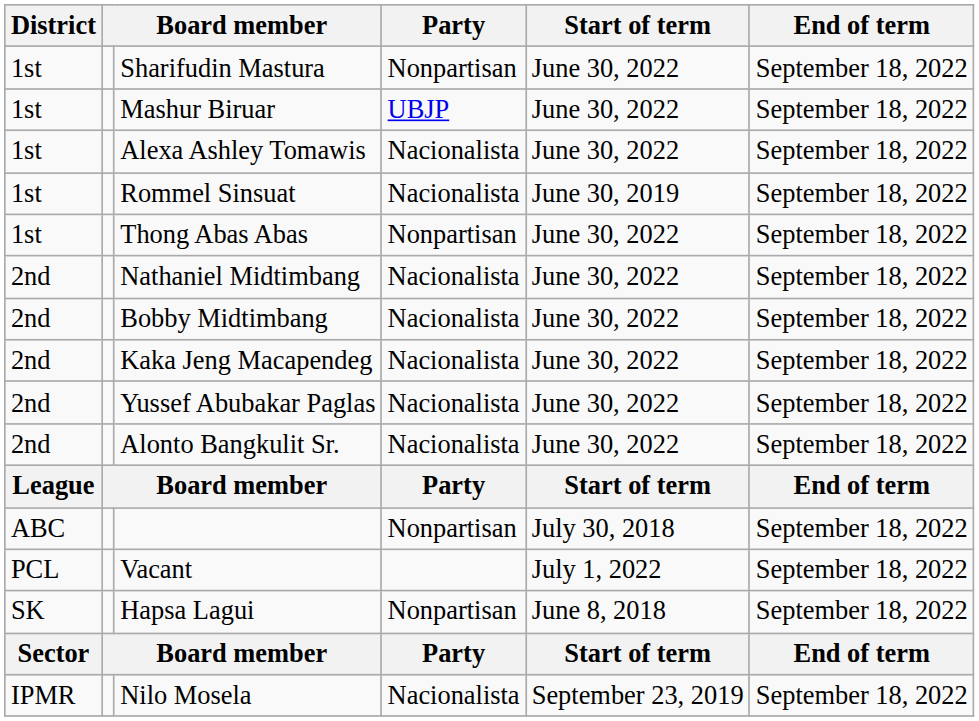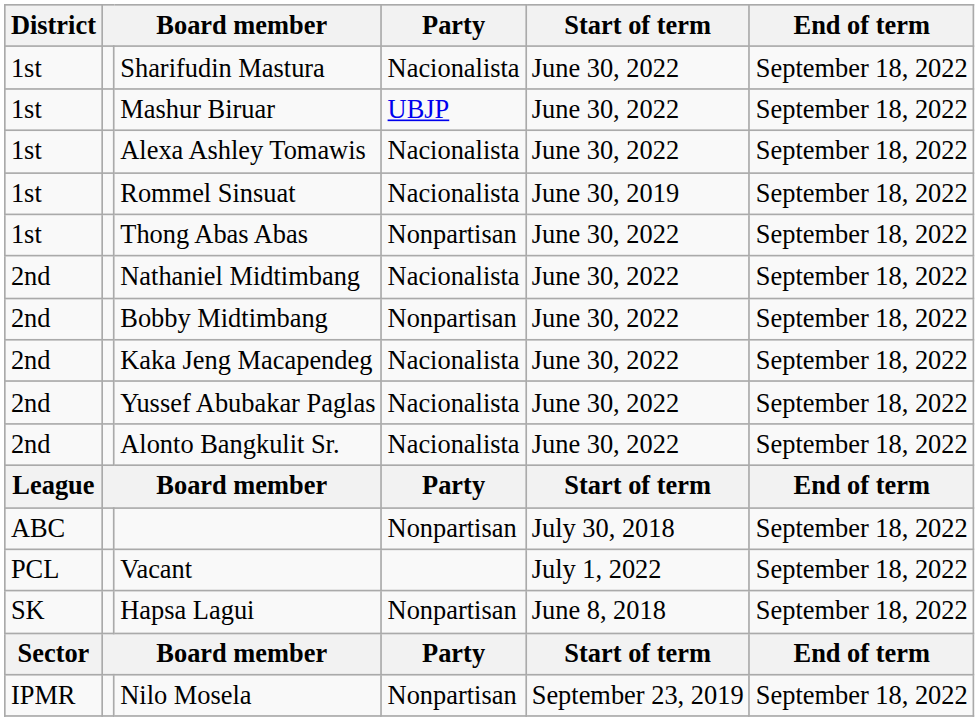(452, 67) Nonpartisan -> (454, 67) Nacionalista
(454, 318) Nacionalista -> (452, 318) Nonpartisan
(454, 695) Nacionalista -> (452, 695) Nonpartisan
